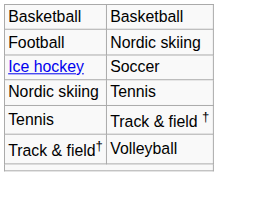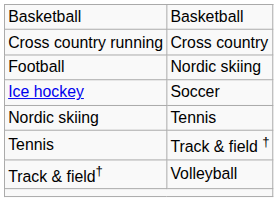+ row: (86, 42)
